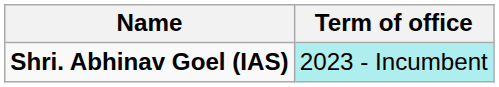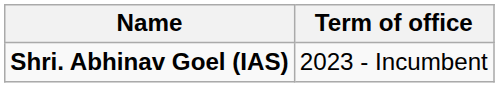(394, 61) paleturquoise background -> (394, 61) no background
